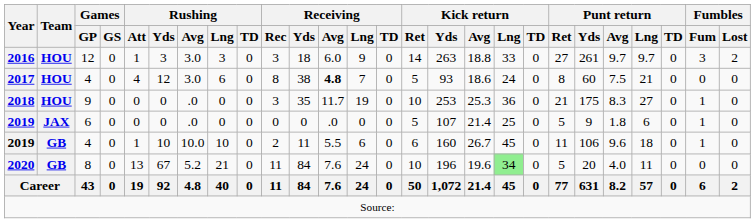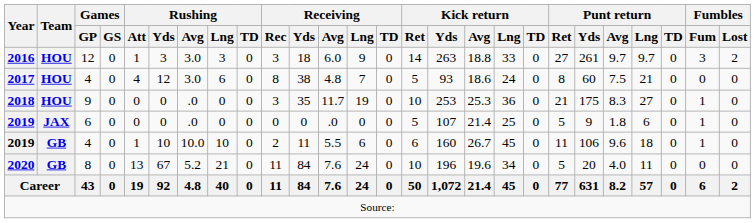(333, 79) bold -> (333, 79) normal
(509, 164) lightgreen background -> (509, 164) no background
